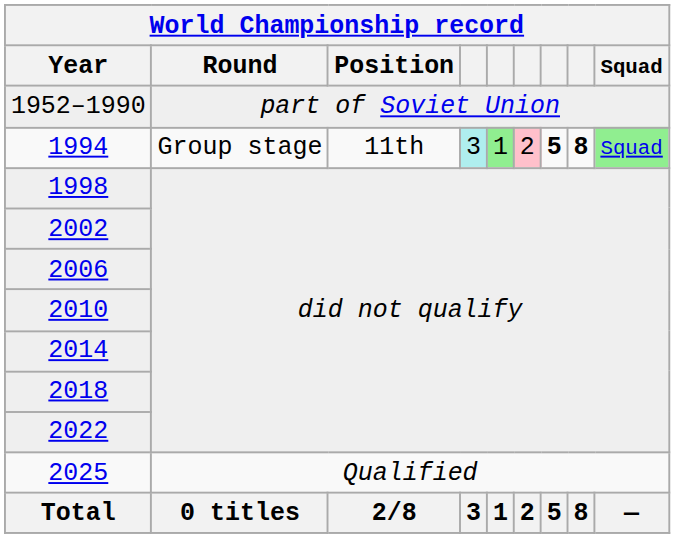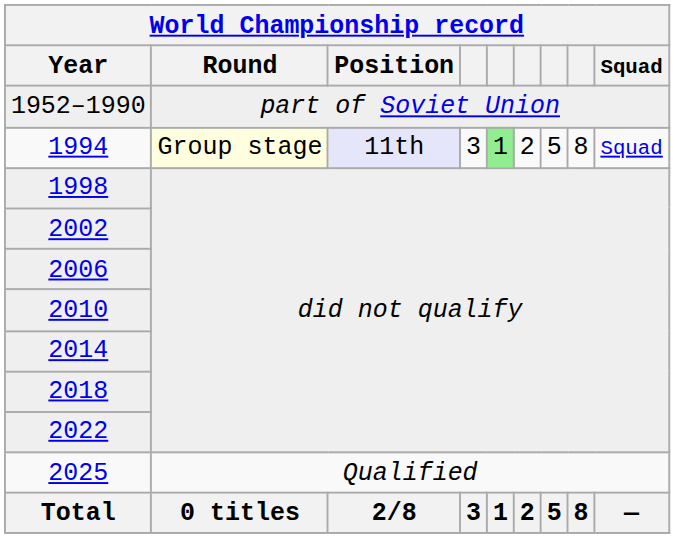(240, 147) no background -> (240, 147) lightyellow background
(394, 147) no background -> (394, 147) lavender background
(474, 147) paleturquoise background -> (474, 147) no background
(527, 147) pink background -> (527, 147) no background
(554, 147) bold -> (554, 147) normal
(581, 147) bold -> (581, 147) normal
(632, 148) lightgreen background -> (632, 148) no background
